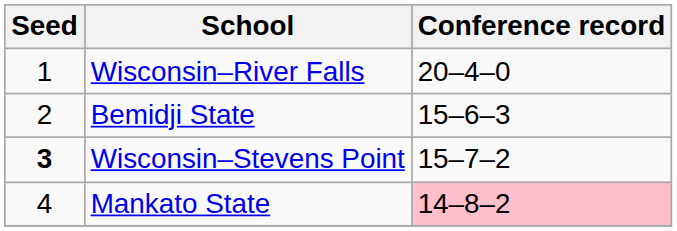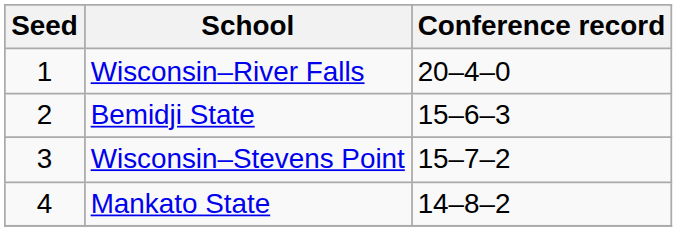(45, 159) bold -> (45, 159) normal
(464, 203) pink background -> (464, 203) no background
